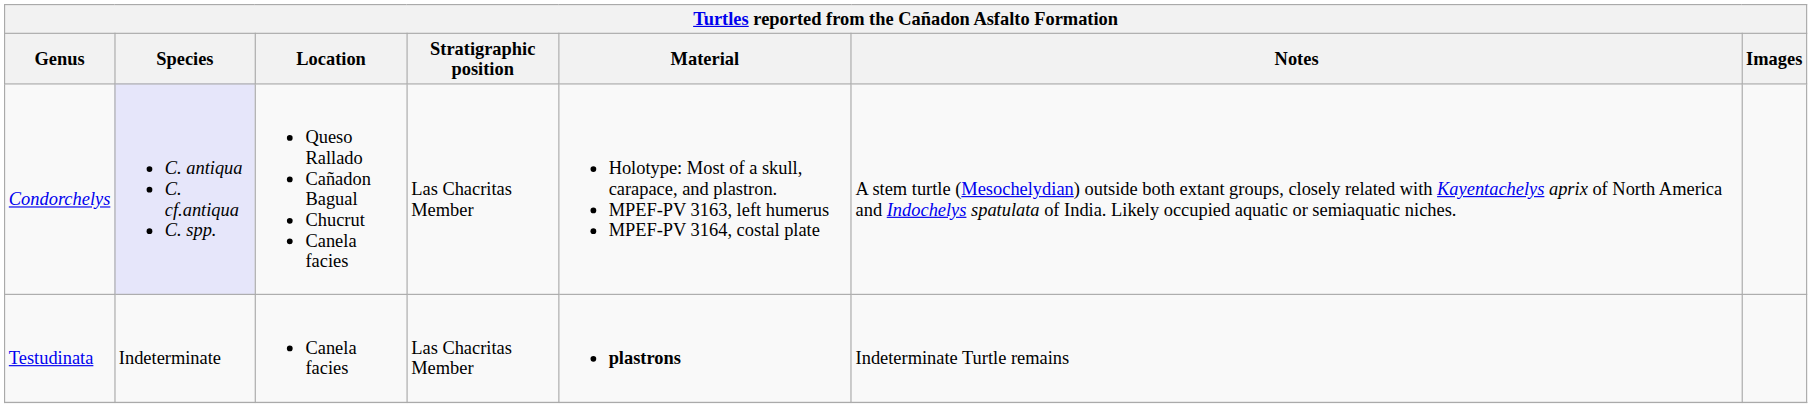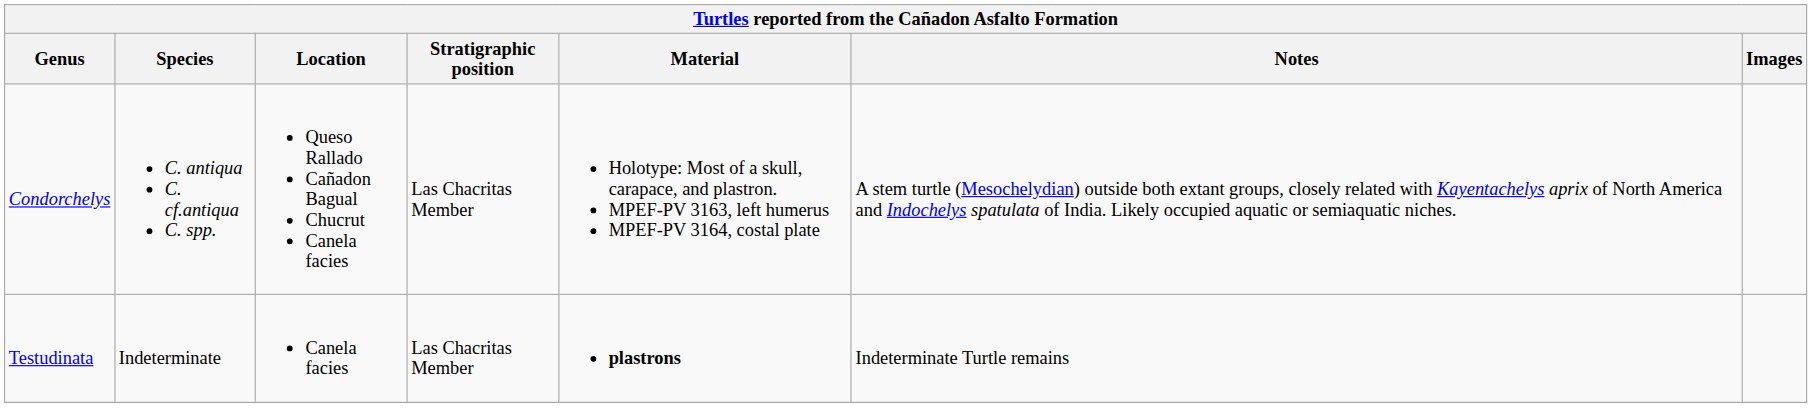(185, 199) lavender background -> (185, 199) no background
